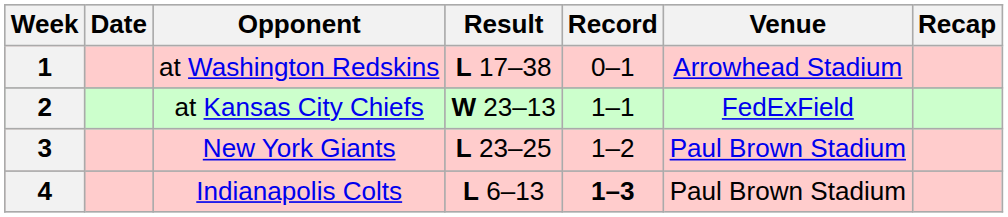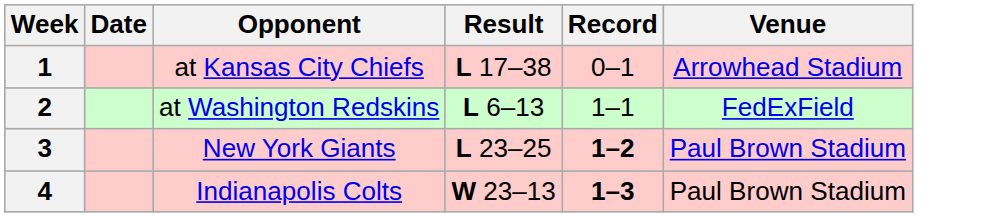- column: (957, 25)
(299, 66) at Washington Redskins -> (299, 66) at Kansas City Chiefs
(299, 107) at Kansas City Chiefs -> (299, 107) at Washington Redskins
(504, 107) W 23–13 -> (504, 107) L 6–13
(613, 149) normal -> (613, 149) bold
(504, 190) L 6–13 -> (504, 190) W 23–13
